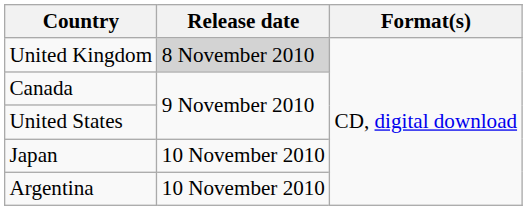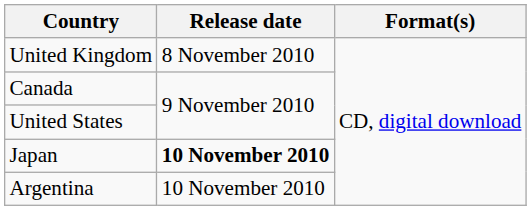(238, 54) lightgrey background -> (238, 54) no background
(243, 155) normal -> (246, 155) bold
